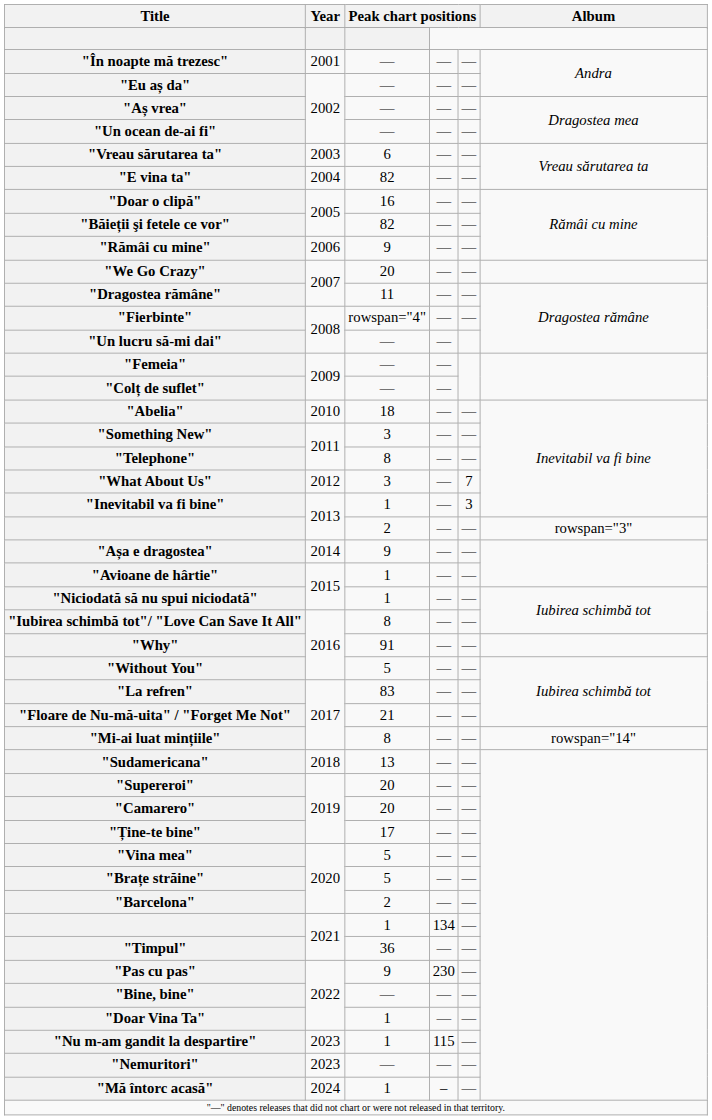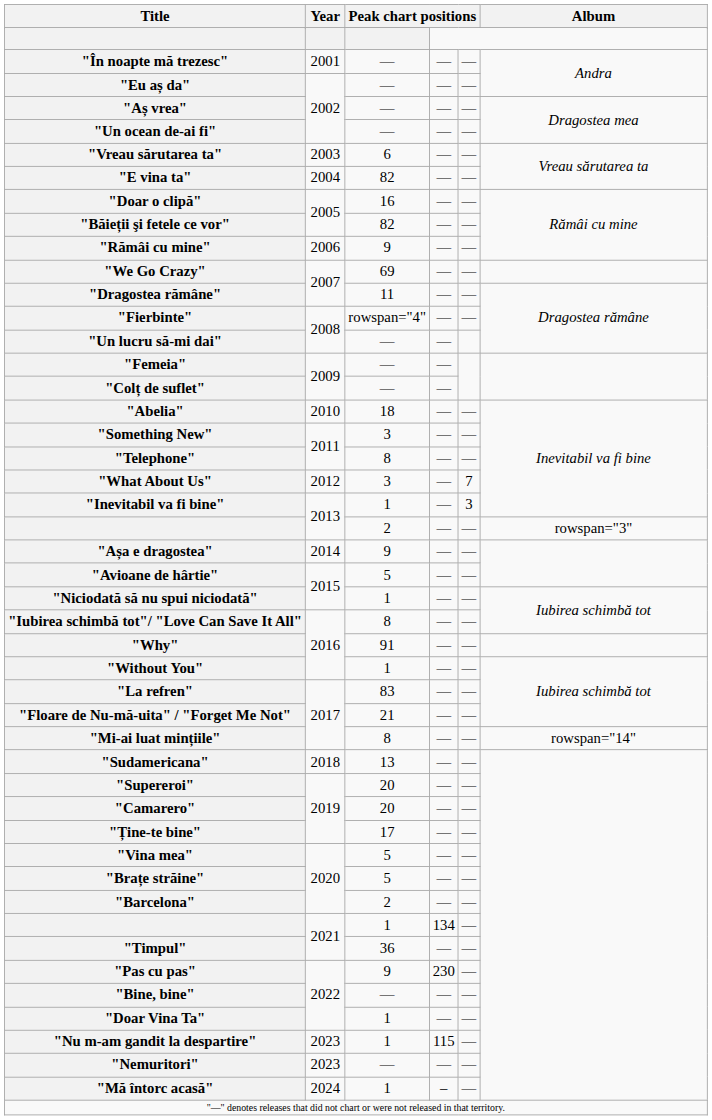(387, 271) 20 -> (387, 271) 69
(387, 574) 1 -> (387, 574) 5
(387, 668) 5 -> (387, 668) 1
